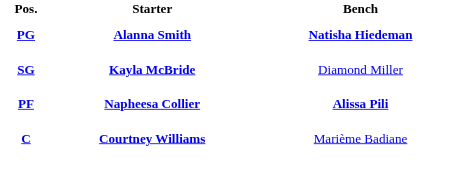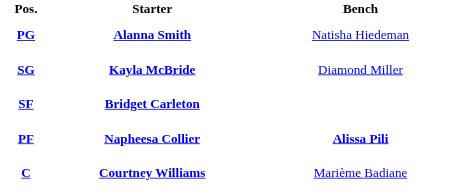(361, 35) bold -> (361, 35) normal
+ row: (26, 104)
